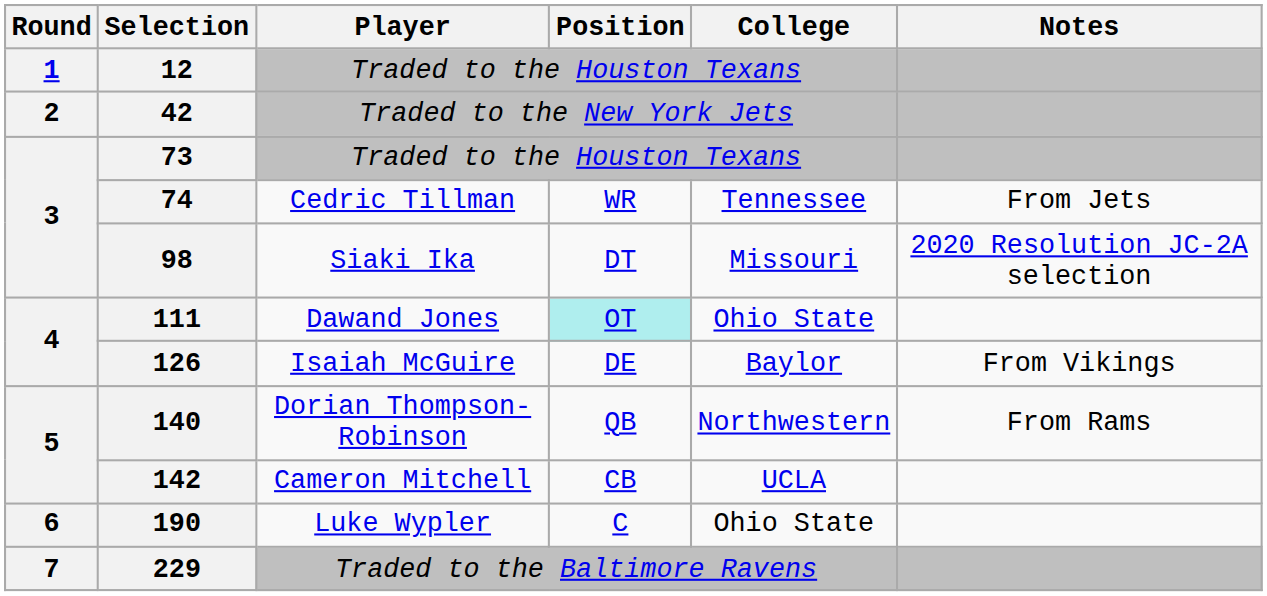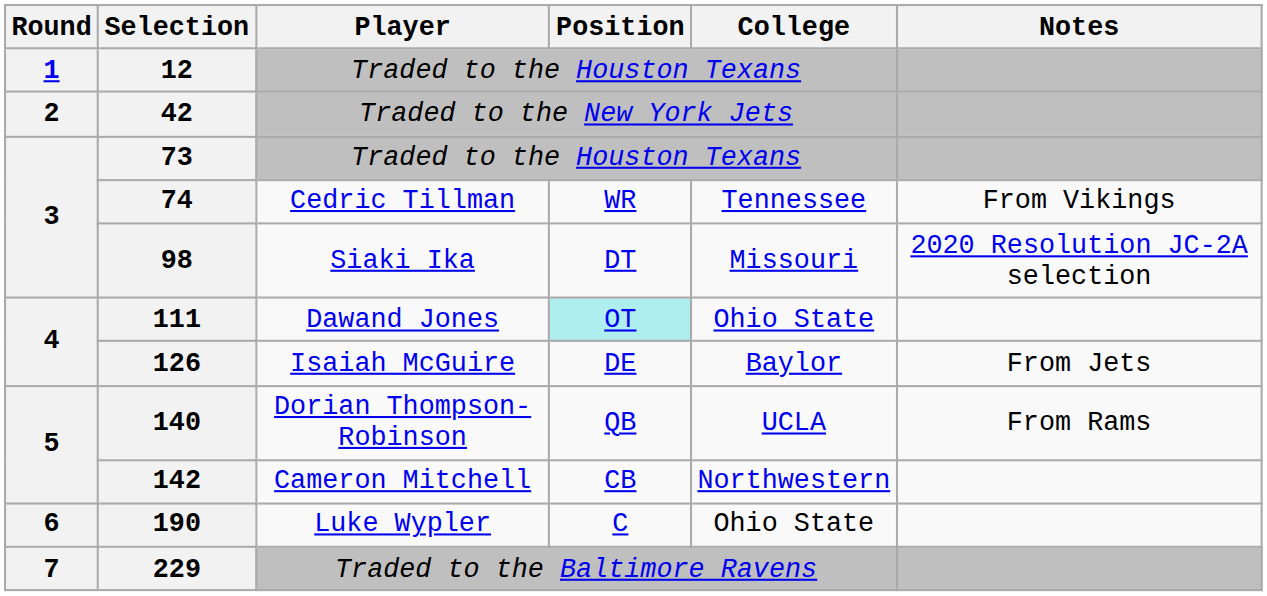(1079, 201) From Jets -> (1079, 201) From Vikings
(1079, 363) From Vikings -> (1079, 363) From Jets
(794, 422) Northwestern -> (794, 422) UCLA
(794, 481) UCLA -> (794, 481) Northwestern
